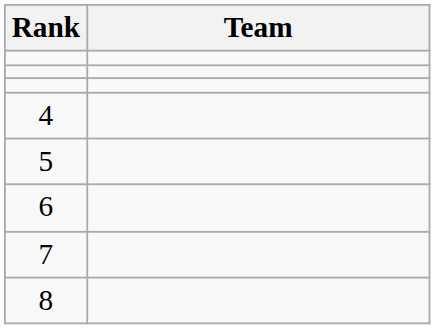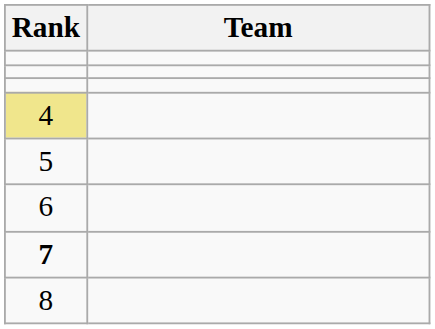(46, 114) no background -> (46, 114) khaki background
(46, 253) normal -> (46, 253) bold
